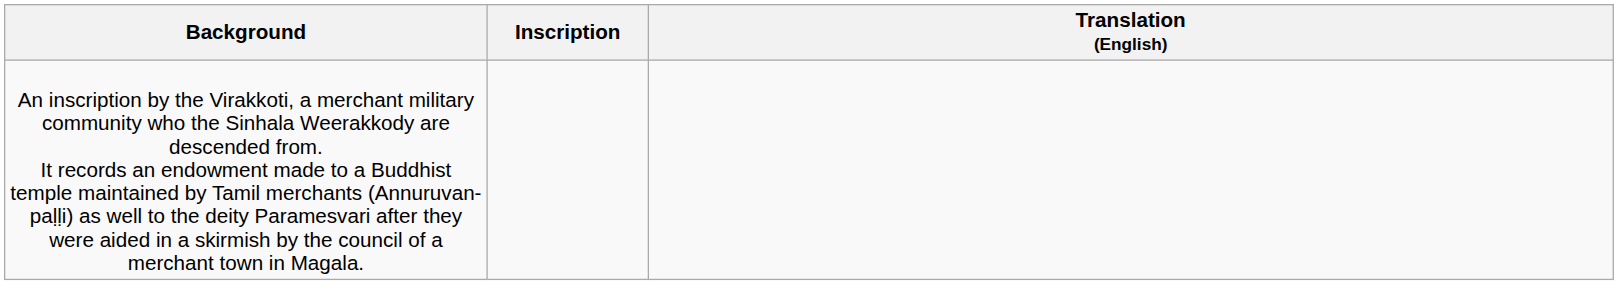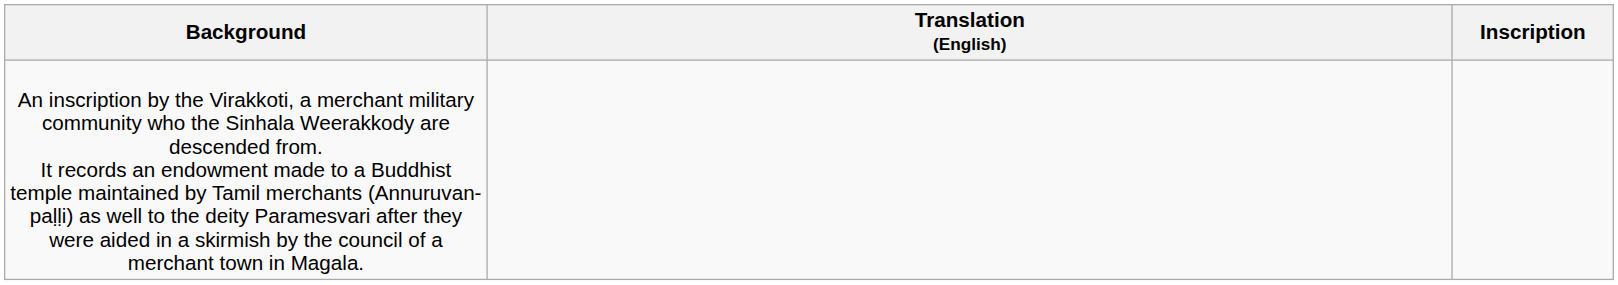columns swapped: (1131, 32) <-> (568, 32)
